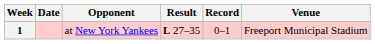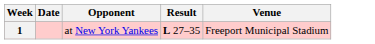- column: (222, 13)
